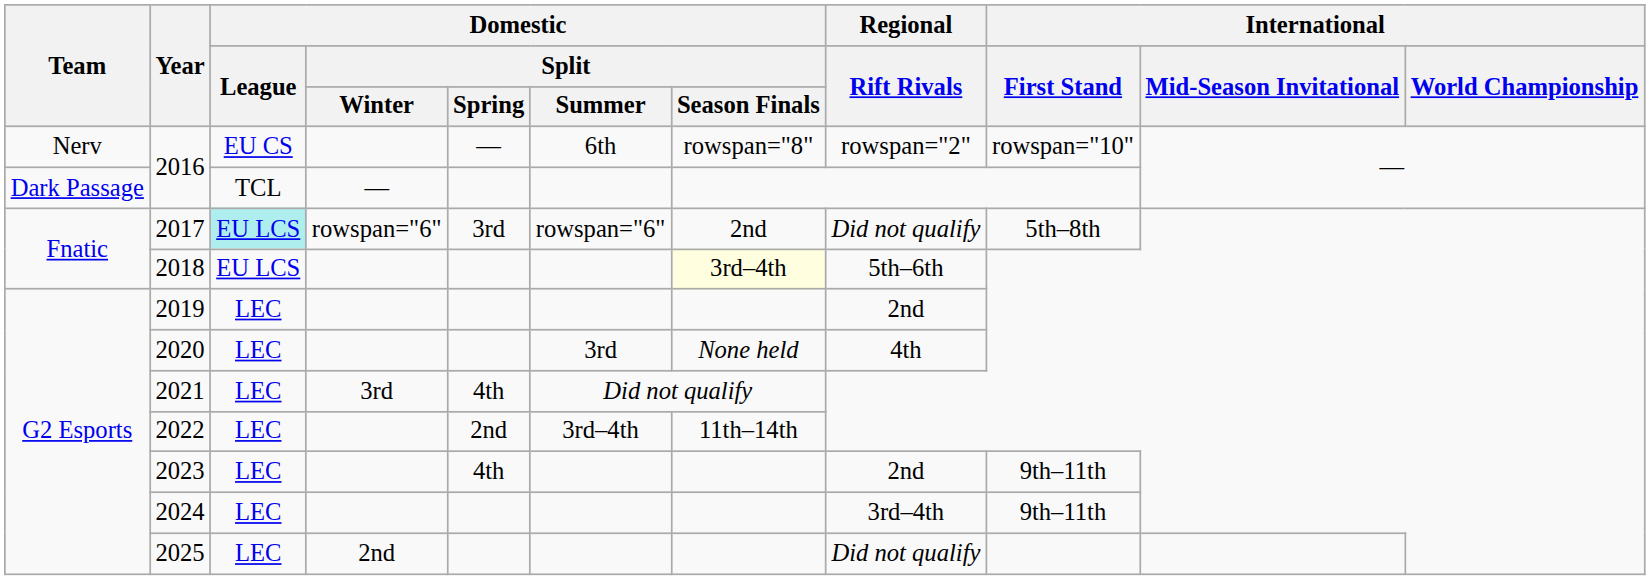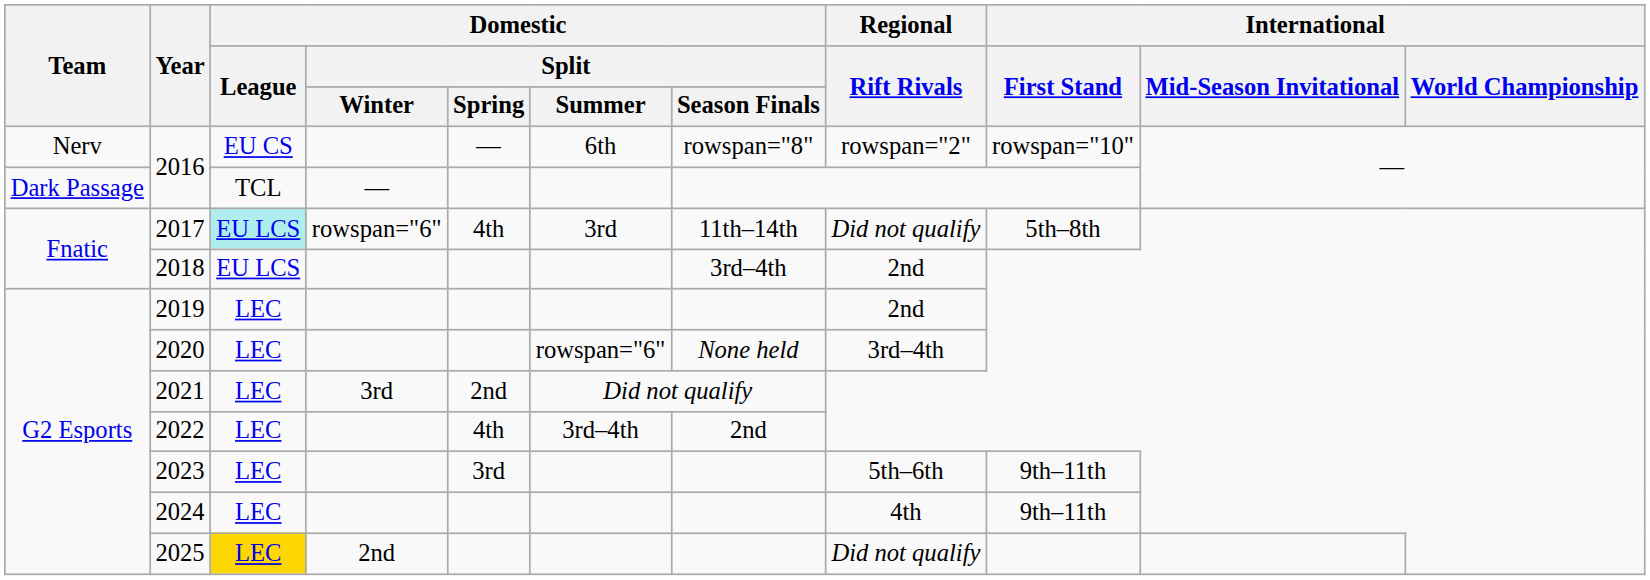(489, 228) 3rd -> (489, 228) 4th
(601, 228) rowspan="6" -> (601, 228) 3rd
(748, 228) 2nd -> (748, 228) 11th–14th
(748, 268) lightyellow background -> (748, 268) no background
(906, 268) 5th–6th -> (906, 268) 2nd
(601, 350) 3rd -> (601, 350) rowspan="6"
(906, 350) 4th -> (906, 350) 3rd–4th
(489, 390) 4th -> (489, 390) 2nd
(489, 431) 2nd -> (489, 431) 4th
(748, 431) 11th–14th -> (748, 431) 2nd
(489, 471) 4th -> (489, 471) 3rd
(906, 471) 2nd -> (906, 471) 5th–6th
(906, 512) 3rd–4th -> (906, 512) 4th
(258, 553) no background -> (258, 553) gold background
